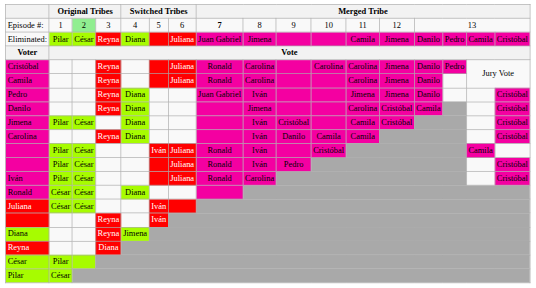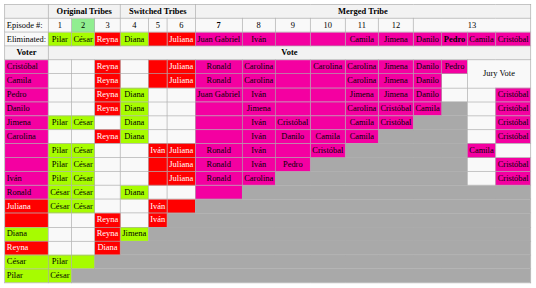(260, 39) Jimena -> (259, 39) Iván
(455, 39) normal -> (455, 39) bold
